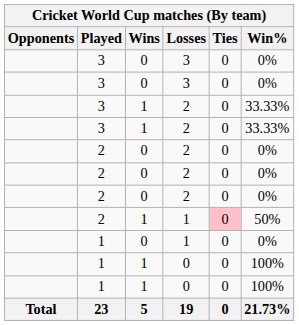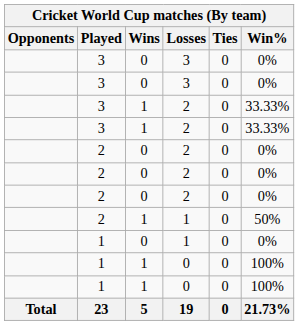(225, 219) pink background -> (225, 219) no background
